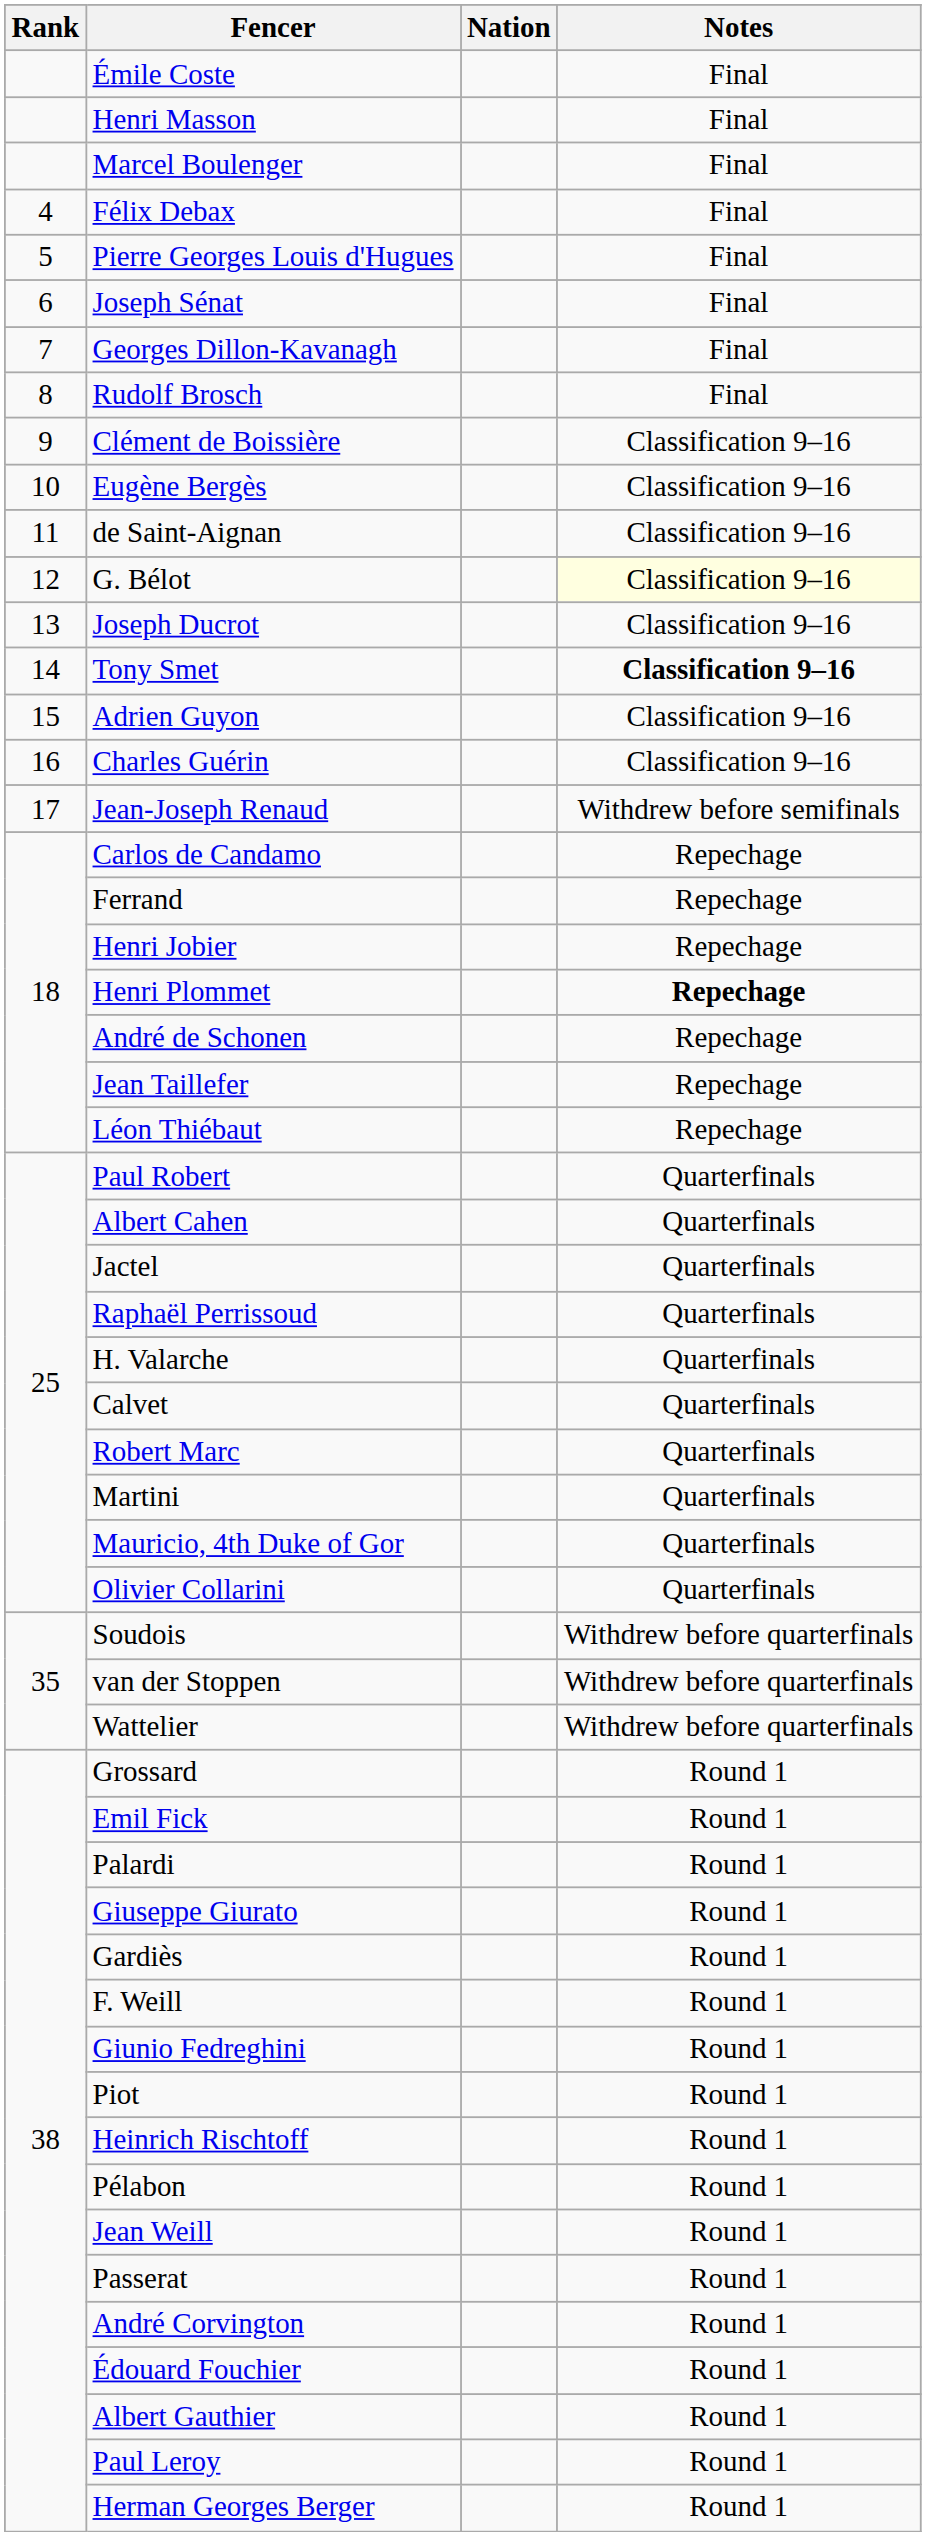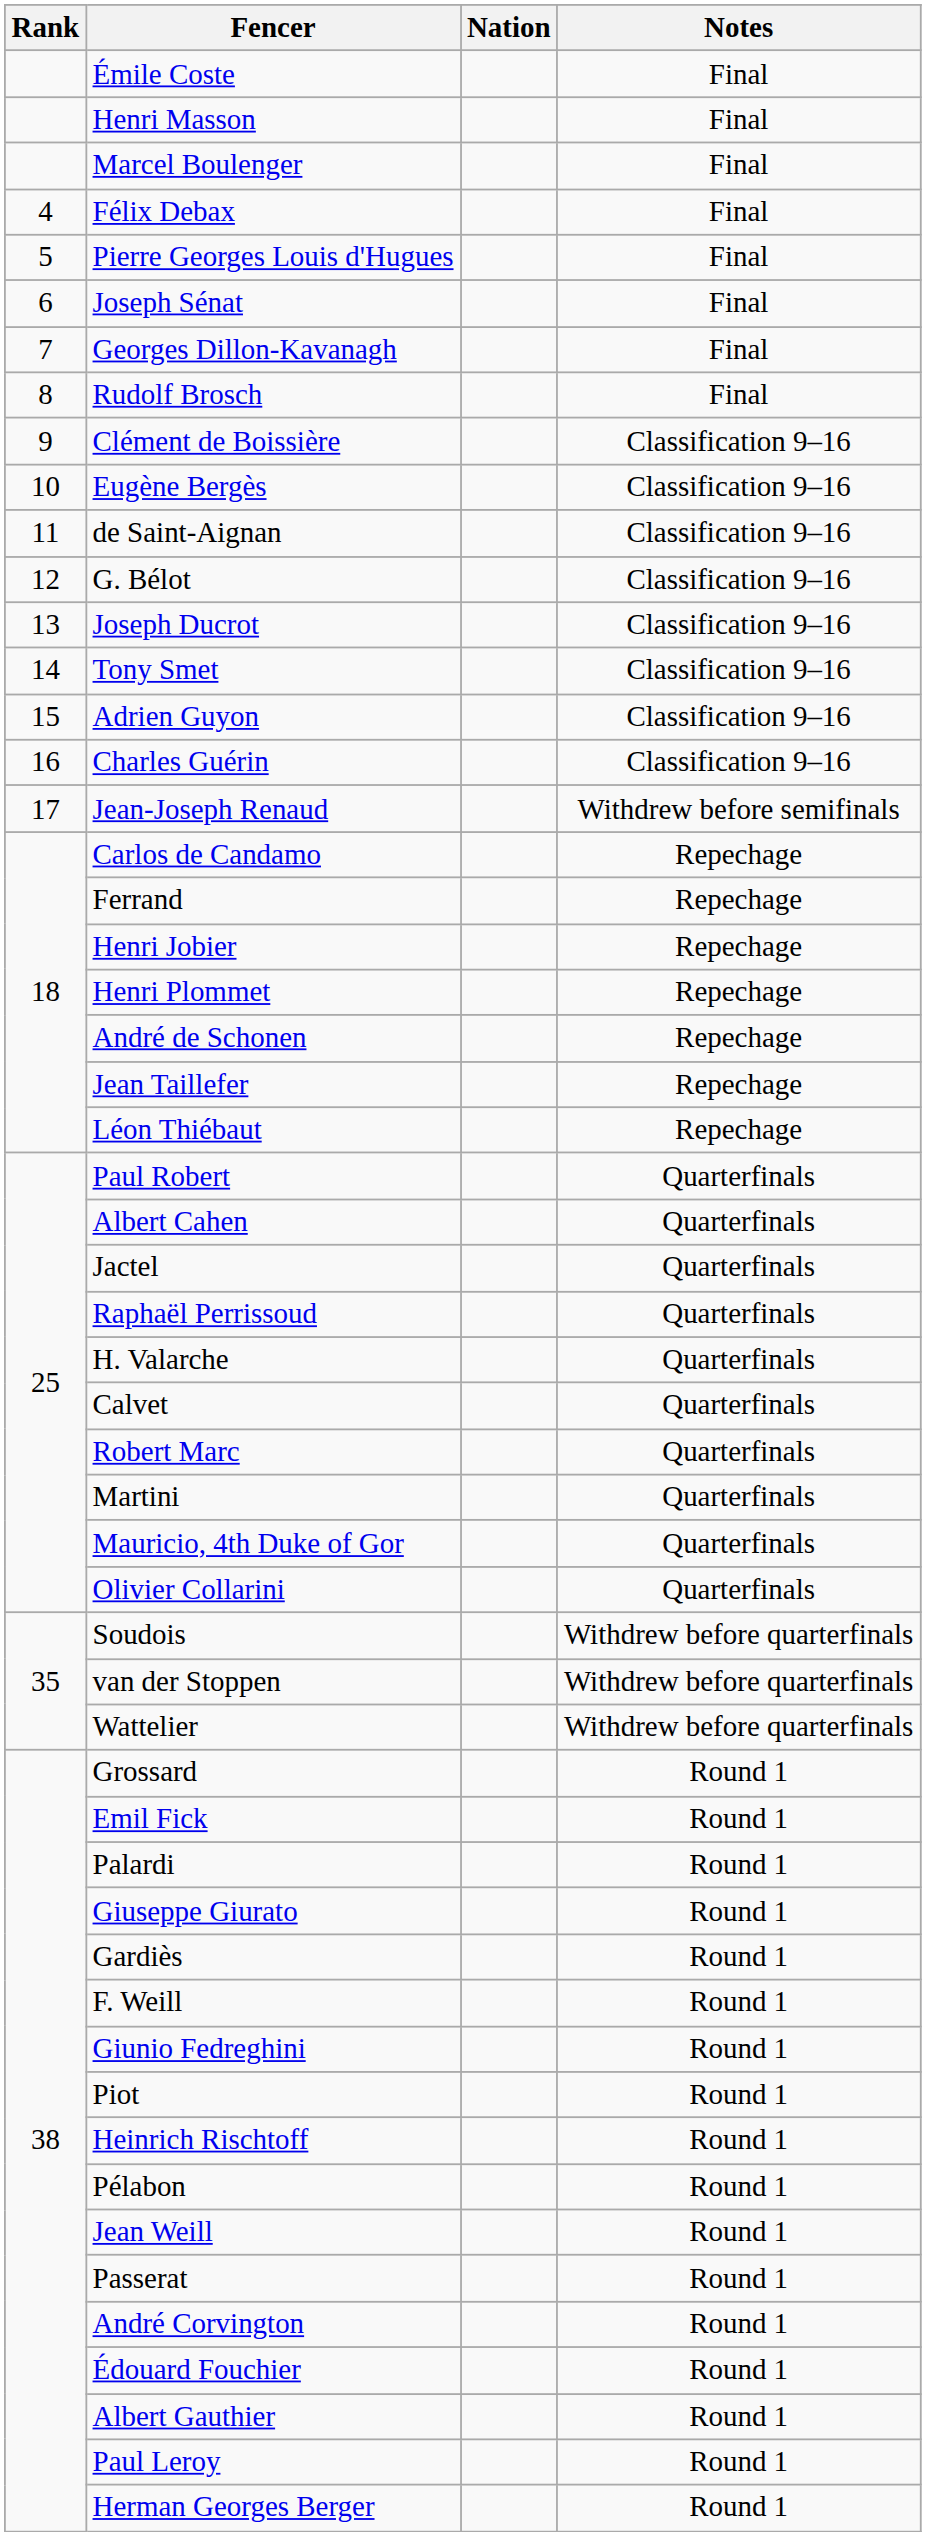(739, 578) lightyellow background -> (739, 578) no background
(739, 670) bold -> (739, 670) normal
(739, 991) bold -> (739, 991) normal
